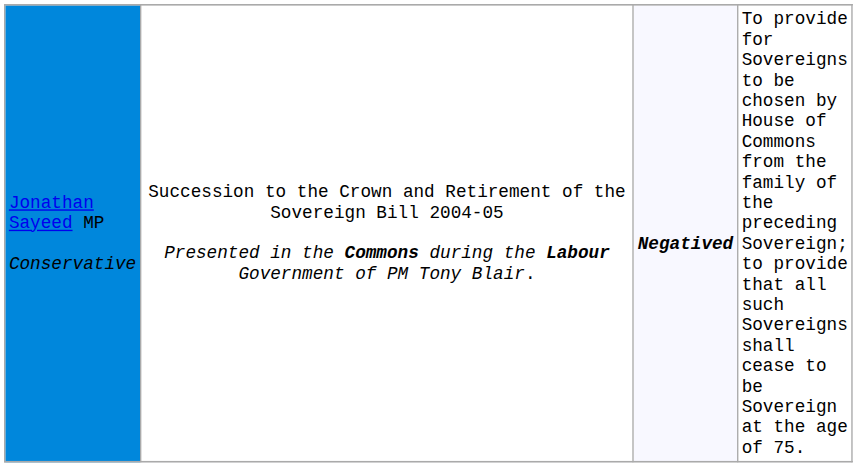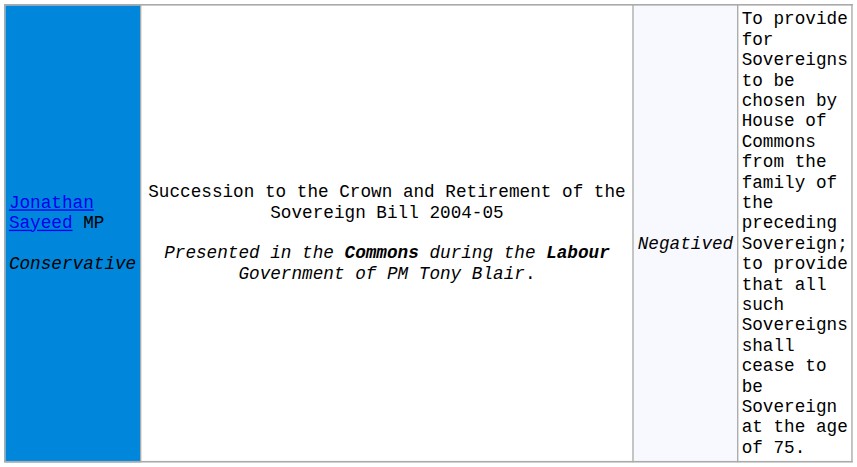(685, 243) bold -> (685, 243) normal
